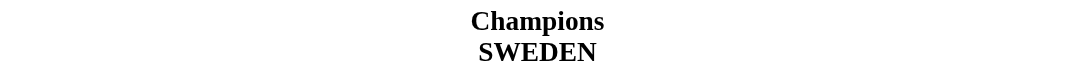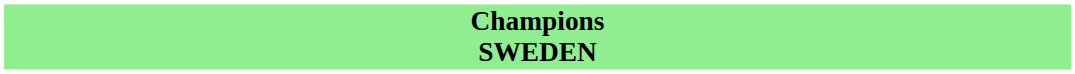(538, 36) no background -> (538, 36) lightgreen background
